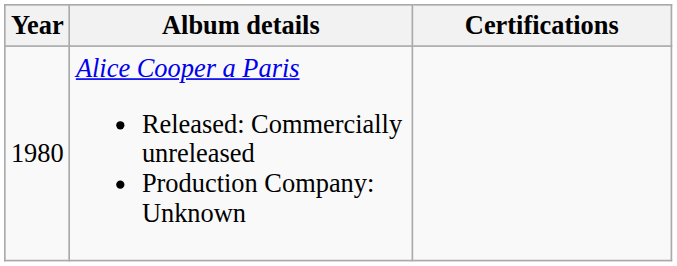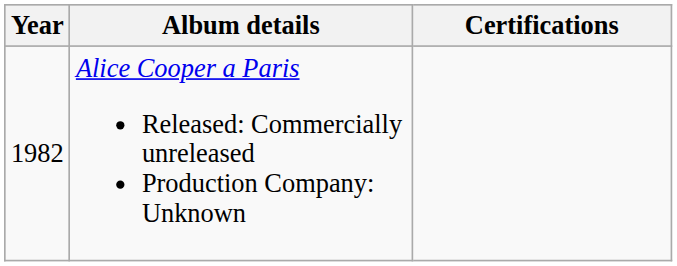(37, 153) 1980 -> (37, 153) 1982
